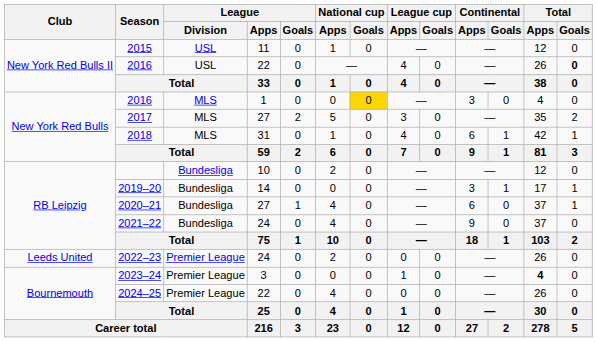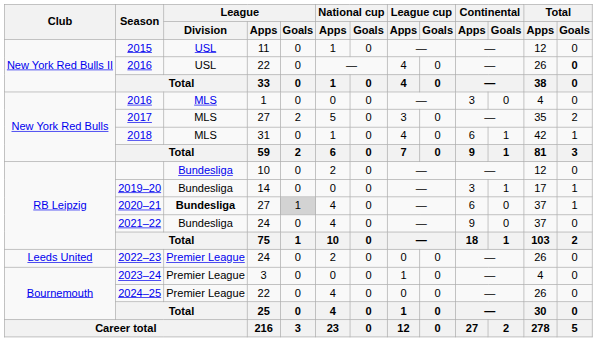(368, 100) gold background -> (368, 100) no background
(205, 205) normal -> (205, 205) bold
(298, 205) no background -> (298, 205) lightgrey background
(540, 275) bold -> (540, 275) normal
